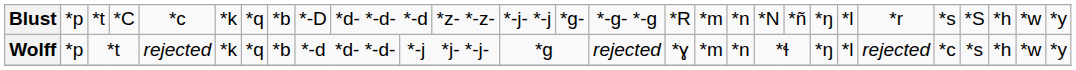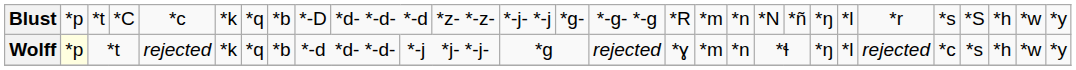(74, 49) no background -> (74, 49) lightyellow background
